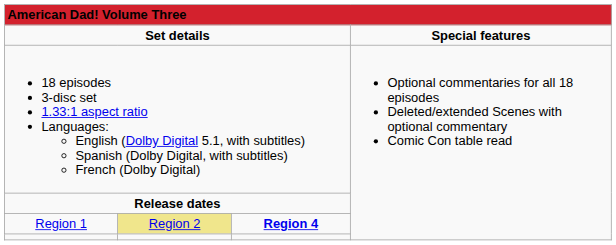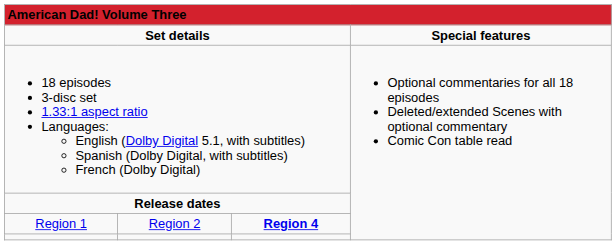(175, 224) khaki background -> (175, 224) no background
